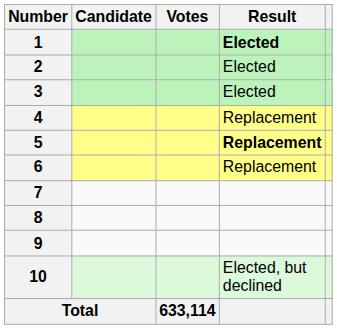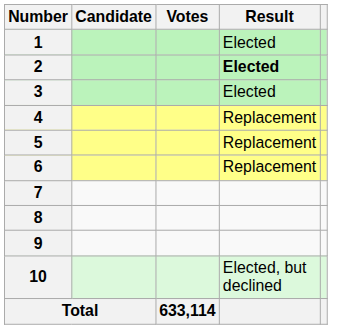(251, 42) bold -> (249, 42) normal
(249, 67) normal -> (251, 67) bold
(272, 142) bold -> (270, 142) normal
